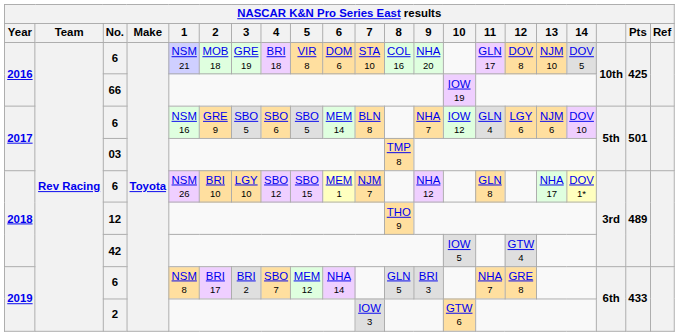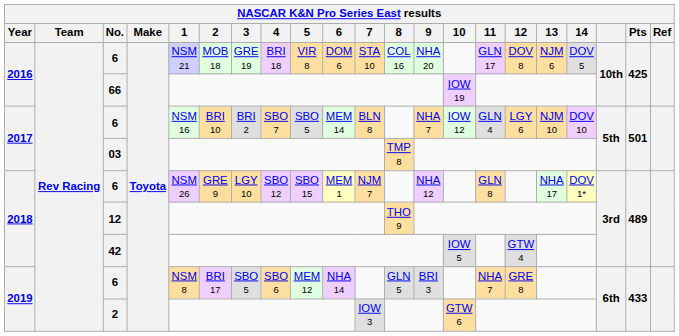(552, 58) NJM 10 -> (552, 58) NJM 6
(215, 122) GRE 9 -> (215, 122) BRI 10
(246, 122) SBO 5 -> (246, 122) BRI 2
(276, 122) SBO 6 -> (276, 122) SBO 7
(552, 122) NJM 6 -> (552, 122) NJM 10
(215, 186) BRI 10 -> (215, 186) GRE 9
(246, 282) BRI 2 -> (246, 282) SBO 5
(276, 282) SBO 7 -> (276, 282) SBO 6
